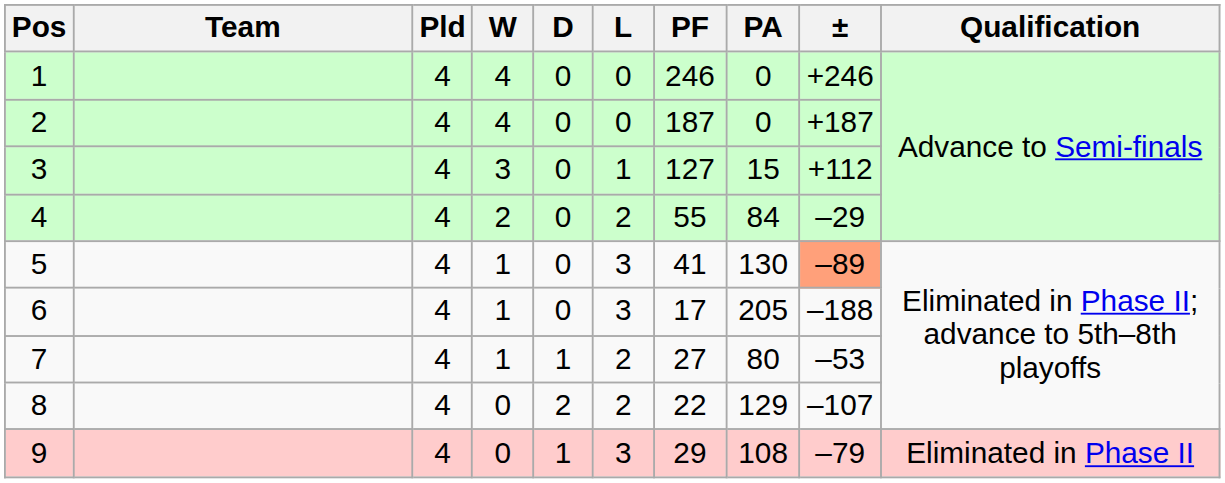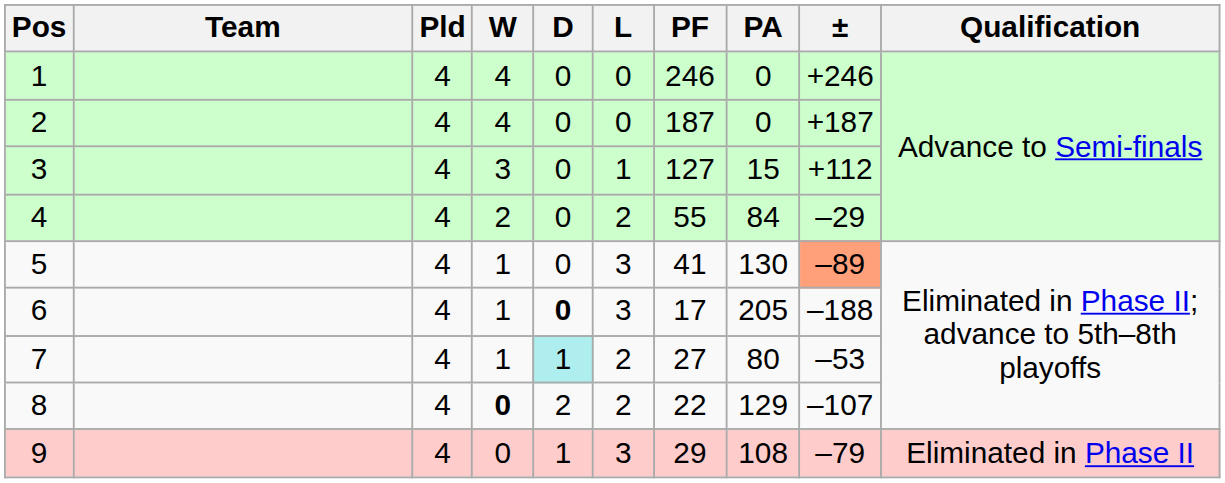(563, 311) normal -> (563, 311) bold
(563, 358) no background -> (563, 358) paleturquoise background
(503, 405) normal -> (503, 405) bold
